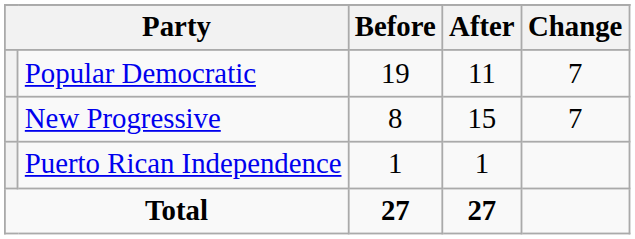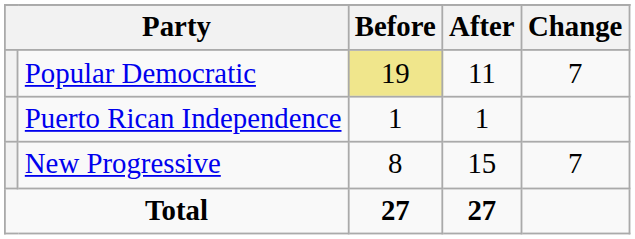(395, 73) no background -> (395, 73) khaki background
rows swapped: (123, 118) <-> (183, 164)
